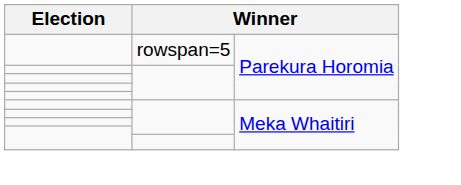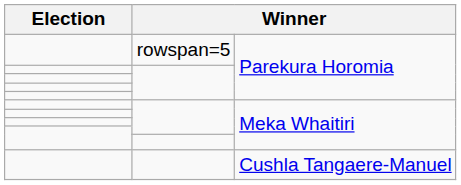+ row: (184, 164)
